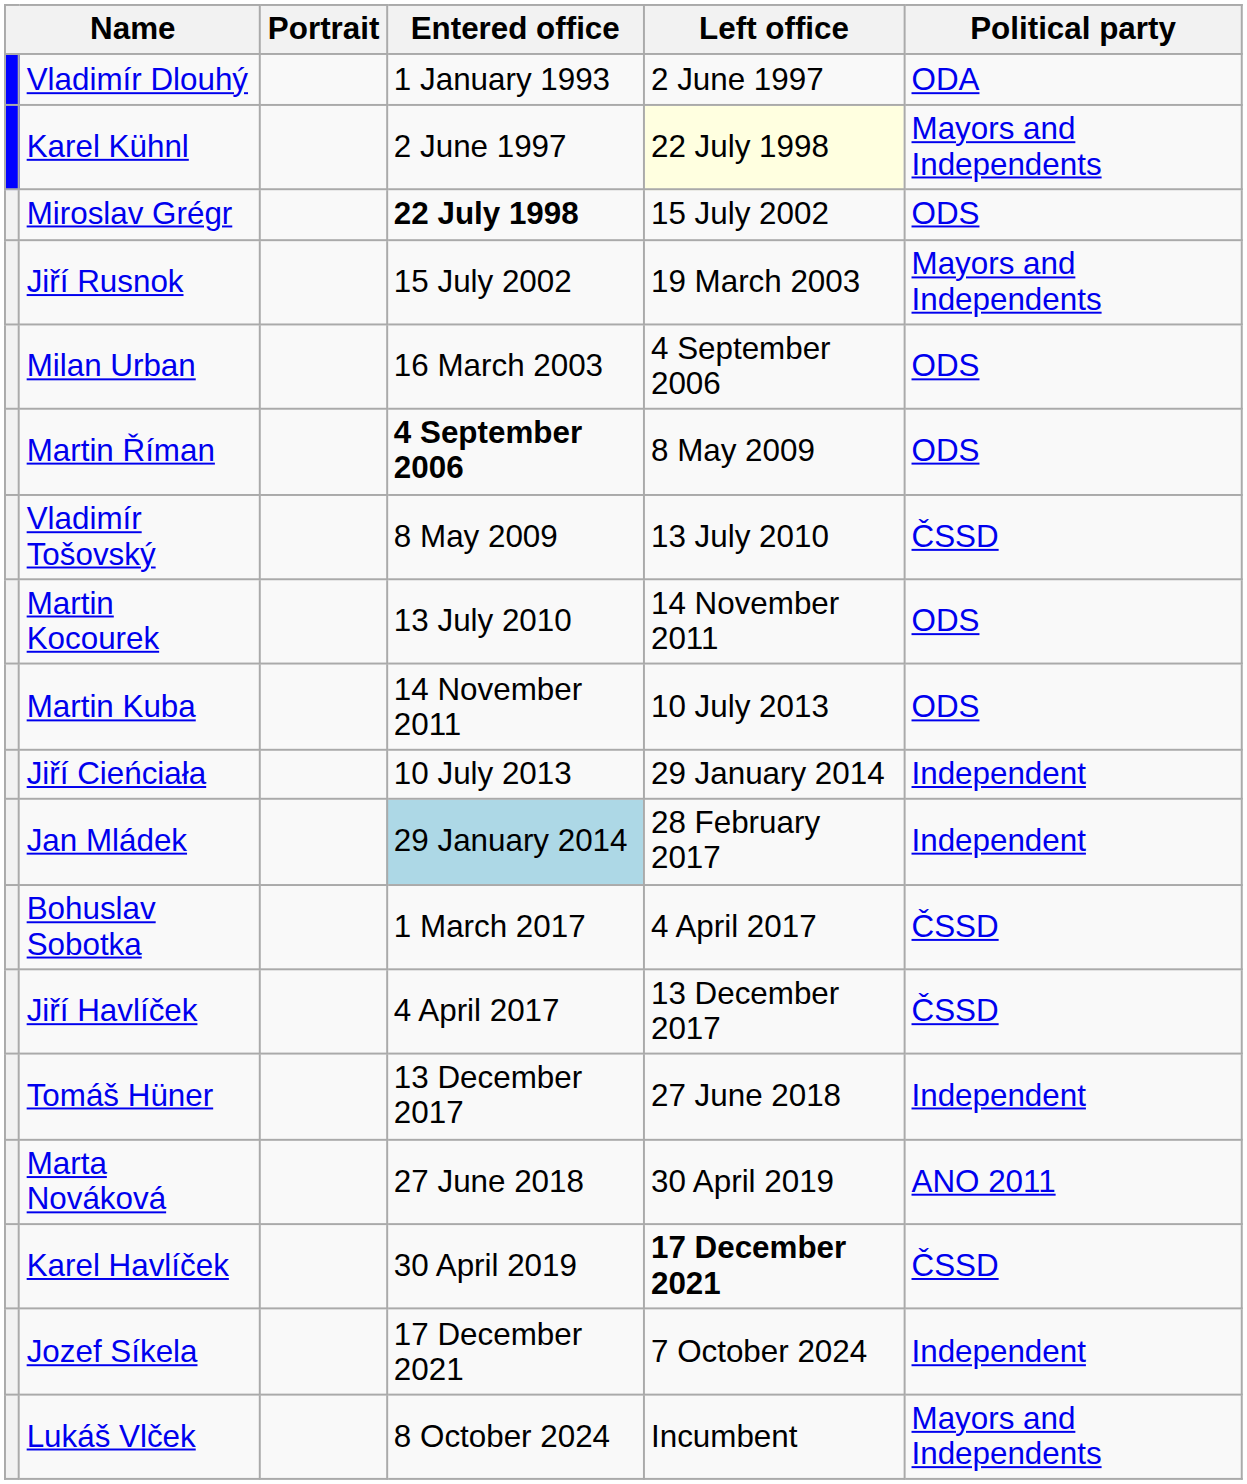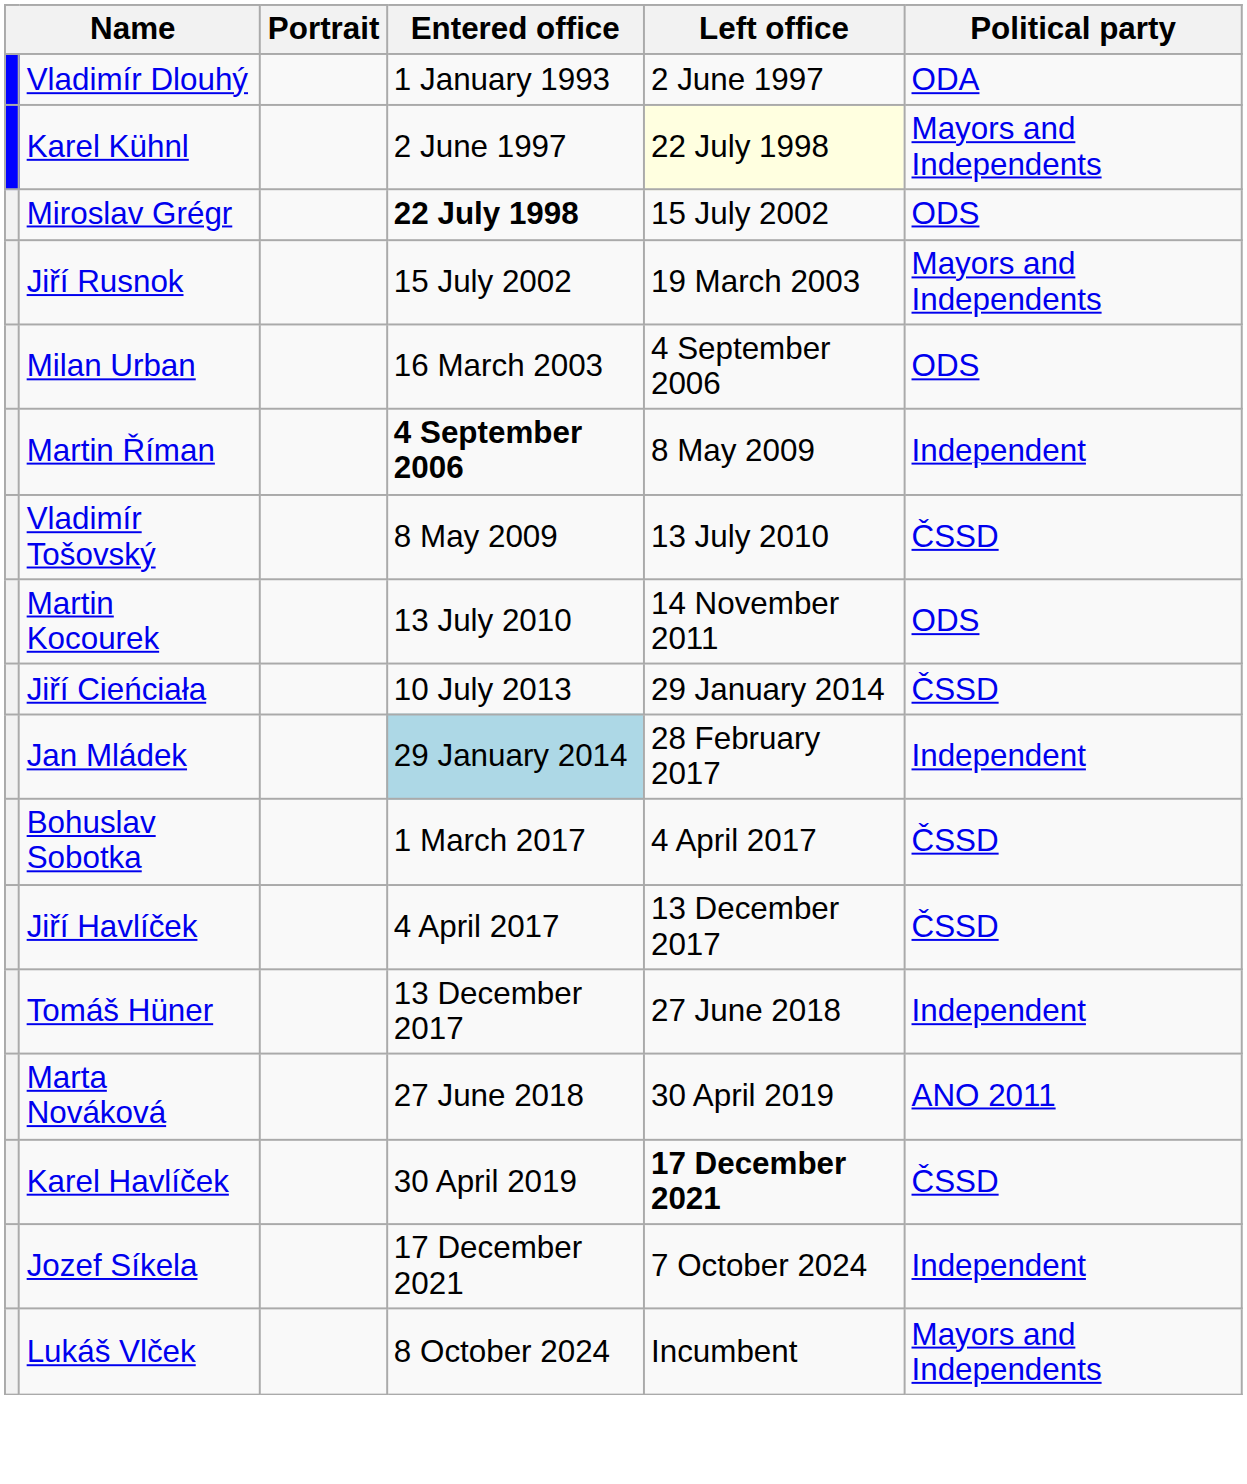(945, 451) ODS -> (999, 451) Independent
- row: (111, 706)
(999, 773) Independent -> (955, 688) ČSSD
